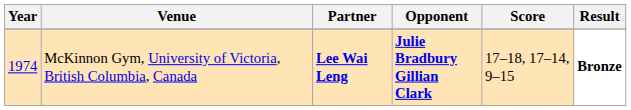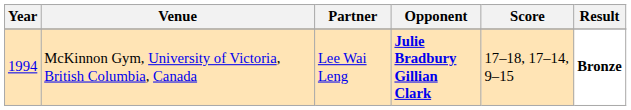(23, 67) 1974 -> (23, 67) 1994
(342, 67) bold -> (342, 67) normal
